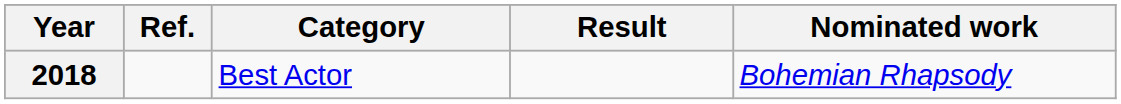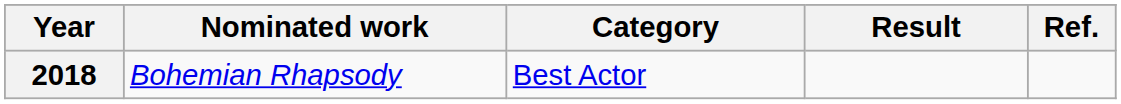columns swapped: (924, 27) <-> (167, 27)
